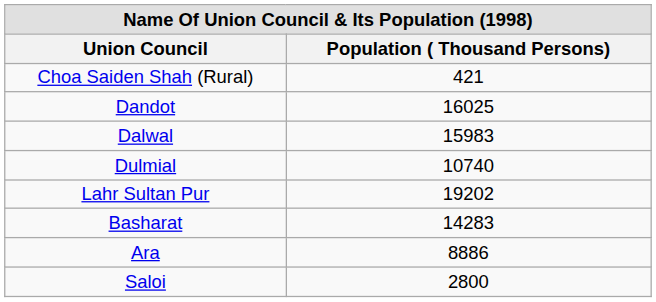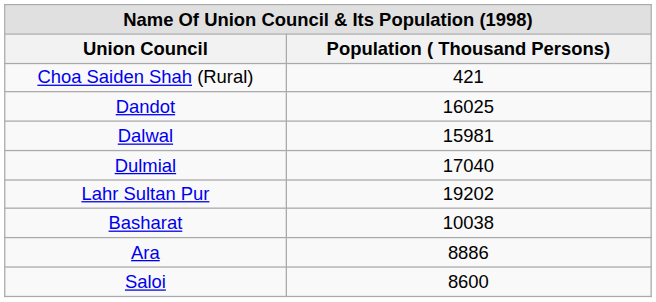(468, 136) 15983 -> (468, 136) 15981
(468, 165) 10740 -> (468, 165) 17040
(468, 223) 14283 -> (468, 223) 10038
(468, 281) 2800 -> (468, 281) 8600
